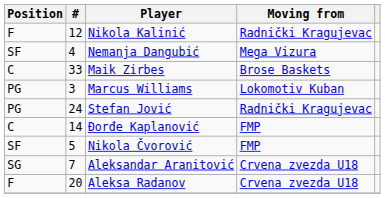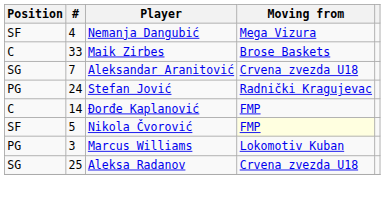- row: (137, 33)
rows swapped: (140, 89) <-> (161, 165)
(250, 146) no background -> (250, 127) lightyellow background
(11, 184) F -> (14, 165) SG
(75, 184) 20 -> (75, 165) 25
